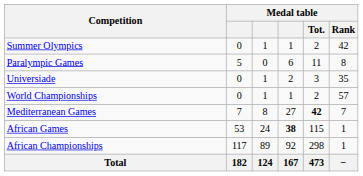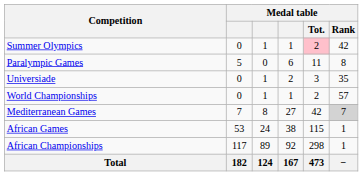(316, 46) no background -> (316, 46) pink background
(316, 112) bold -> (316, 112) normal
(343, 112) no background -> (343, 112) lightgrey background
(291, 129) bold -> (291, 129) normal
